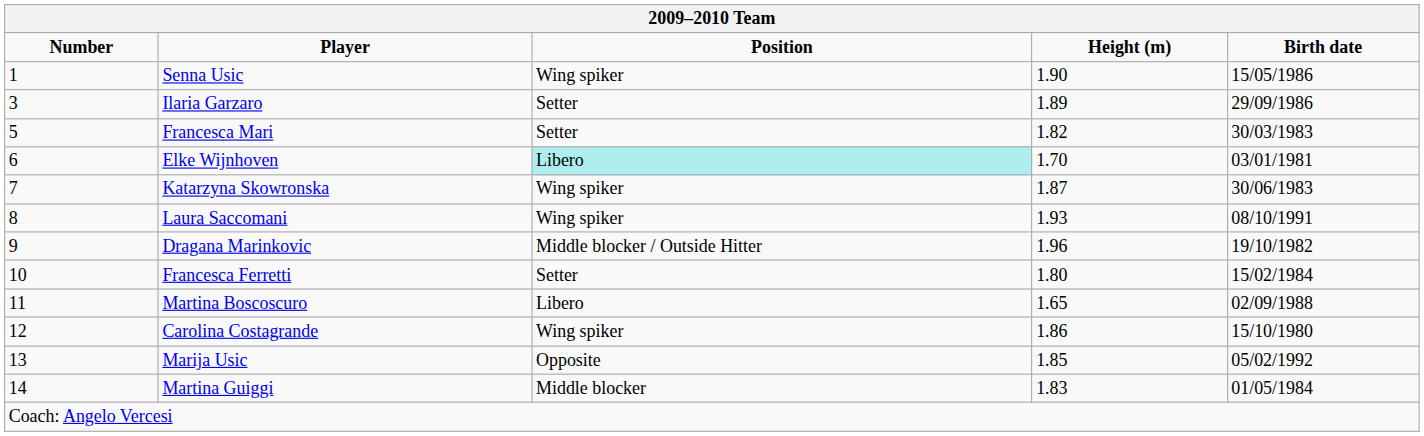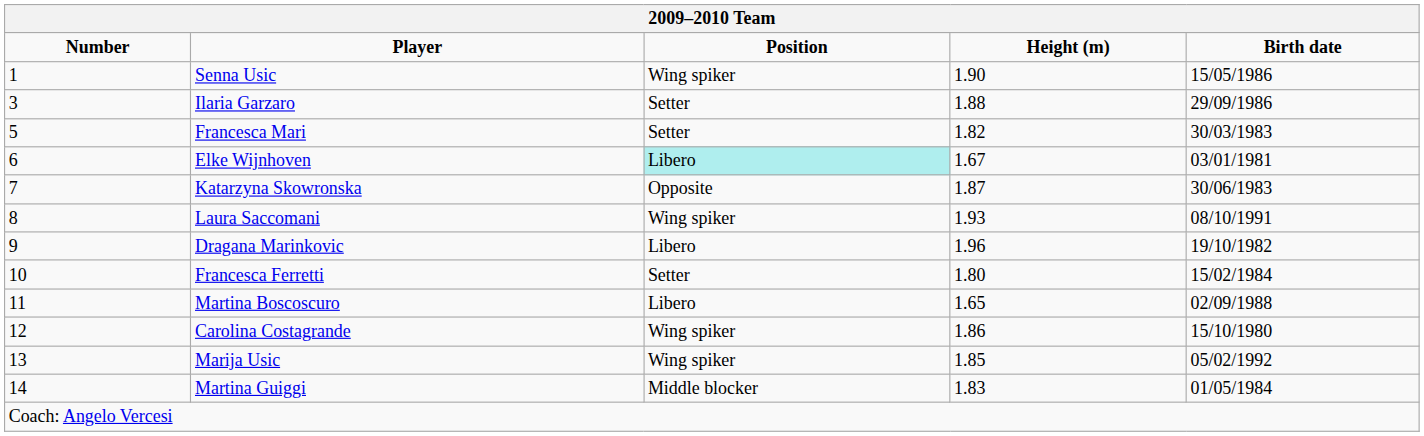(1052, 103) 1.89 -> (970, 103) 1.88
(1052, 160) 1.70 -> (970, 160) 1.67
(580, 189) Wing spiker -> (680, 189) Opposite
(649, 246) Middle blocker / Outside Hitter -> (672, 246) Libero
(568, 359) Opposite -> (692, 359) Wing spiker
